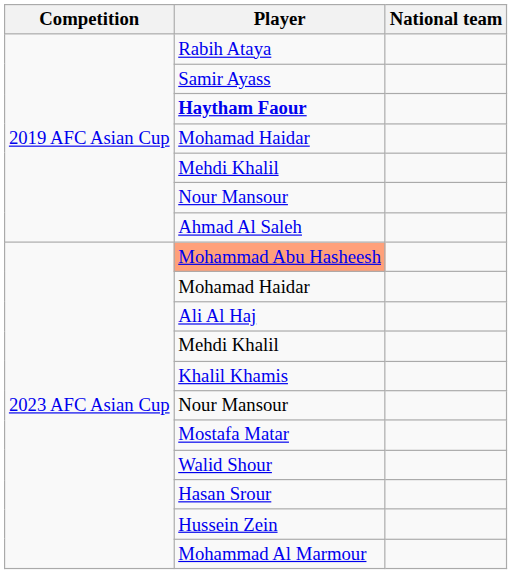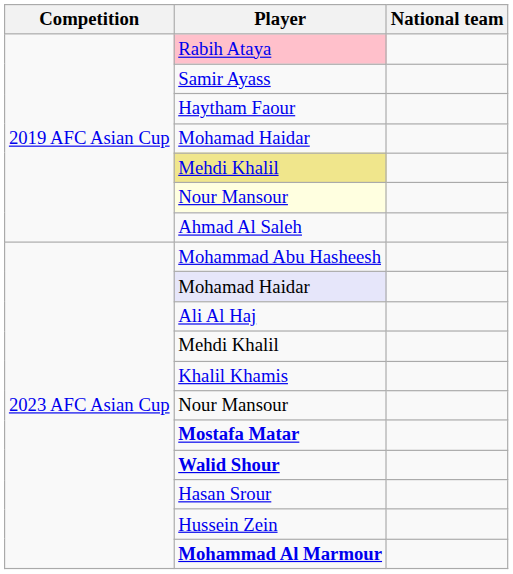(225, 49) no background -> (225, 49) pink background
(242, 108) bold -> (237, 108) normal
(228, 167) no background -> (228, 167) khaki background
(233, 197) no background -> (233, 197) lightyellow background
(280, 256) lightsalmon background -> (280, 256) no background
(244, 286) no background -> (244, 286) lavender background
(234, 434) normal -> (239, 434) bold
(225, 464) normal -> (229, 464) bold
(272, 553) normal -> (280, 553) bold
